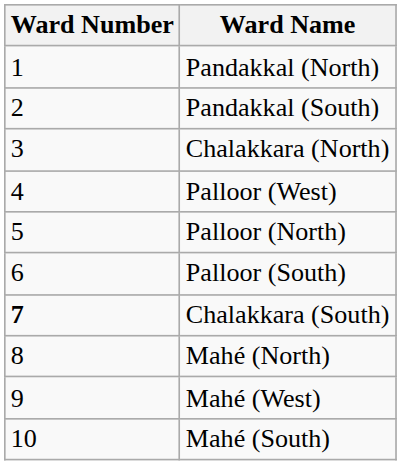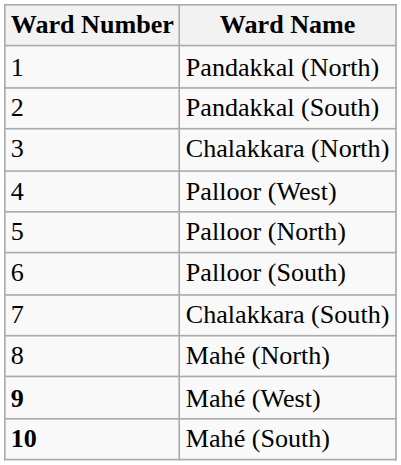(17, 314) bold -> (17, 314) normal
(17, 397) normal -> (17, 397) bold
(24, 438) normal -> (24, 438) bold
